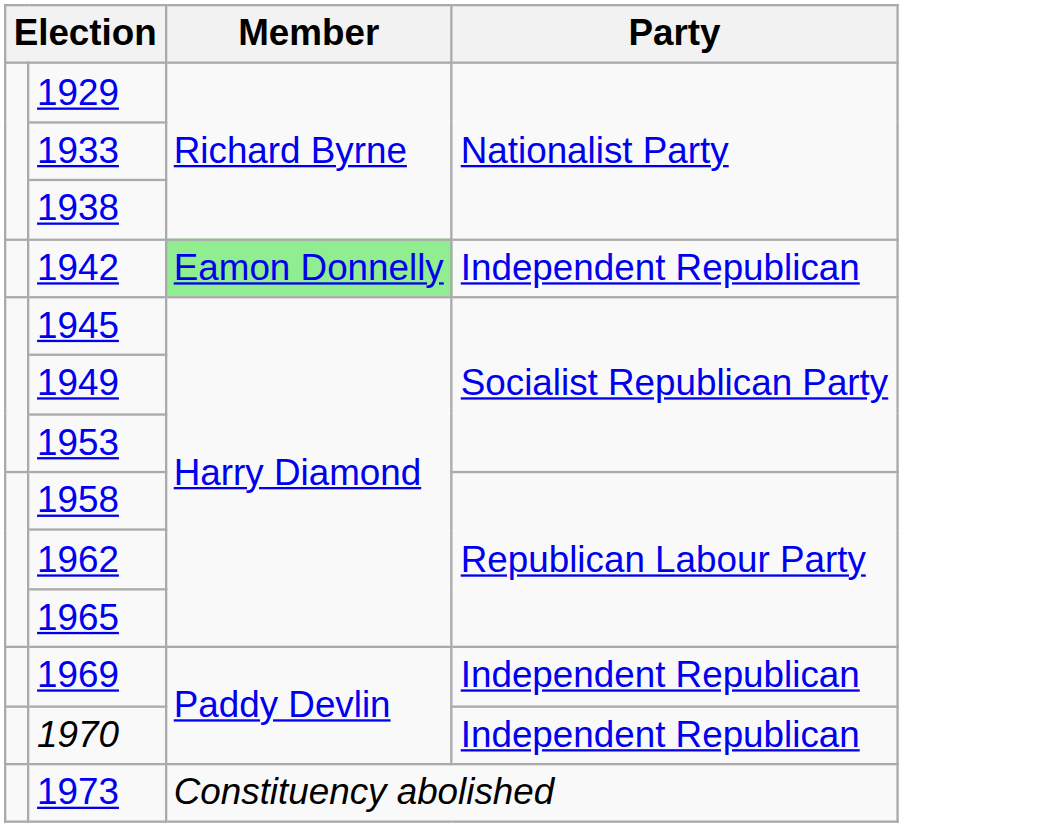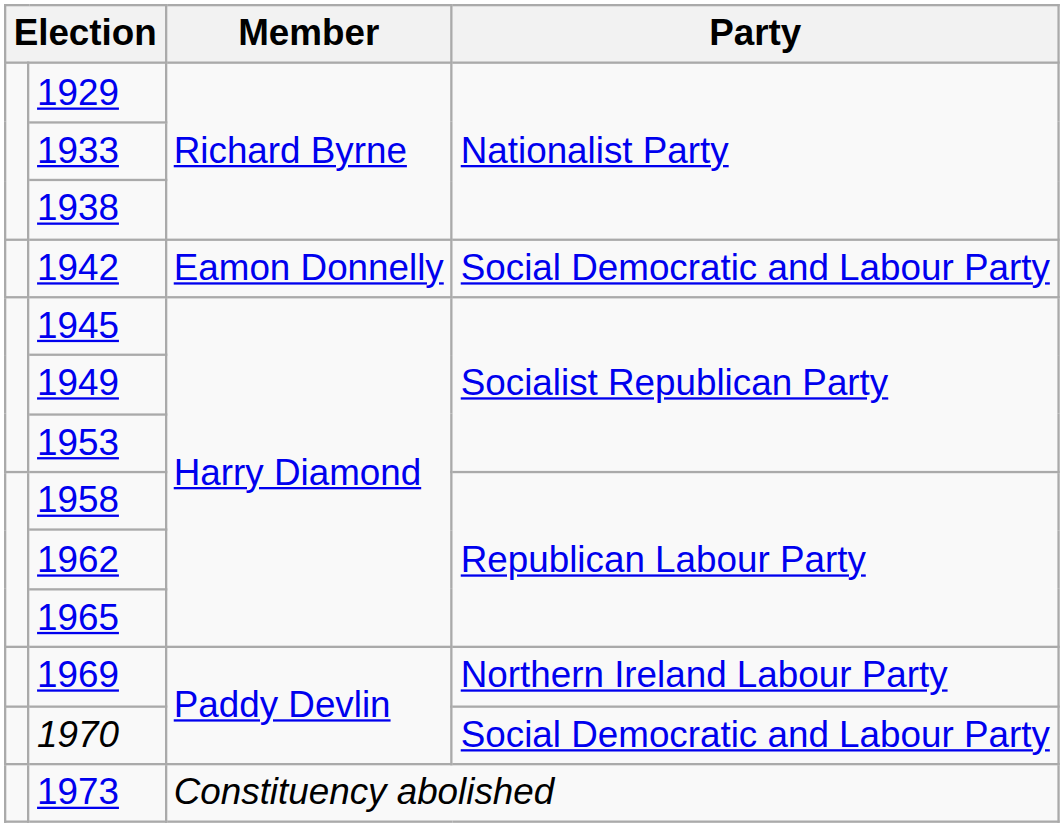(309, 267) lightgreen background -> (309, 267) no background
(660, 267) Independent Republican -> (755, 267) Social Democratic and Labour Party
(660, 675) Independent Republican -> (704, 675) Northern Ireland Labour Party
(660, 734) Independent Republican -> (755, 734) Social Democratic and Labour Party
